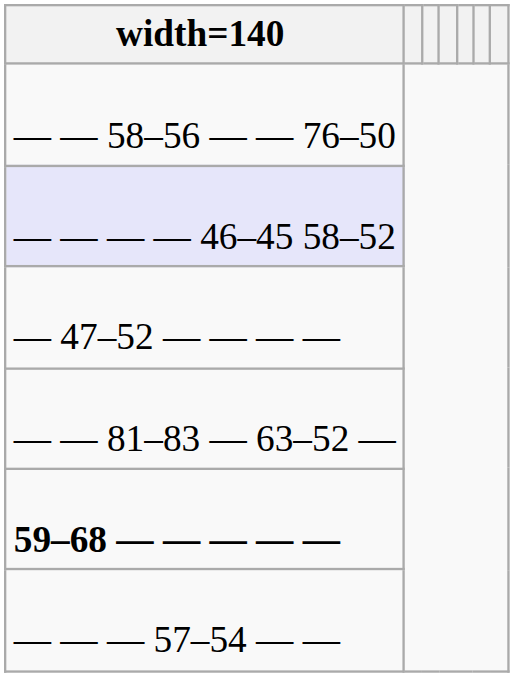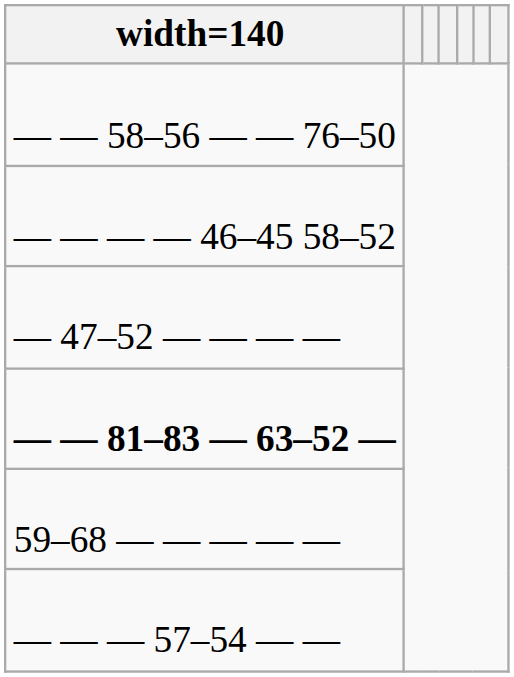(205, 236) lavender background -> (205, 236) no background
(205, 438) normal -> (205, 438) bold
(177, 539) bold -> (177, 539) normal
